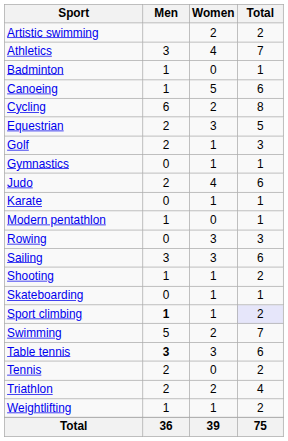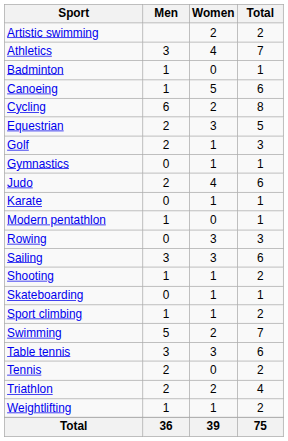(166, 314) bold -> (166, 314) normal
(260, 314) lavender background -> (260, 314) no background
(166, 351) bold -> (166, 351) normal
